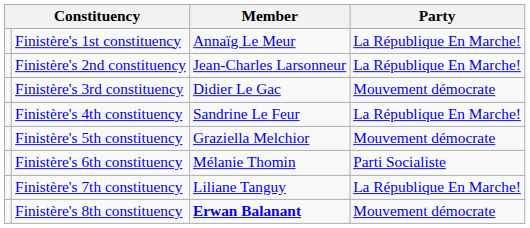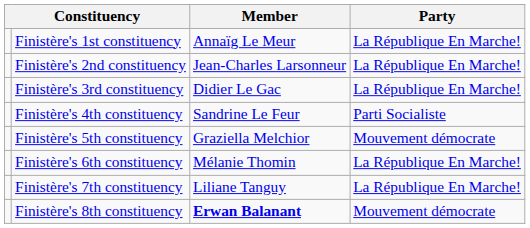(424, 89) Mouvement démocrate -> (437, 89) La République En Marche!
(437, 114) La République En Marche! -> (400, 114) Parti Socialiste
(400, 162) Parti Socialiste -> (437, 162) La République En Marche!
